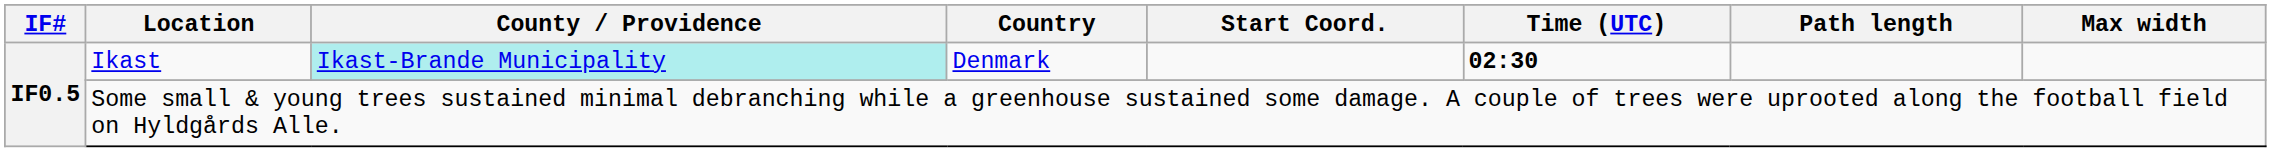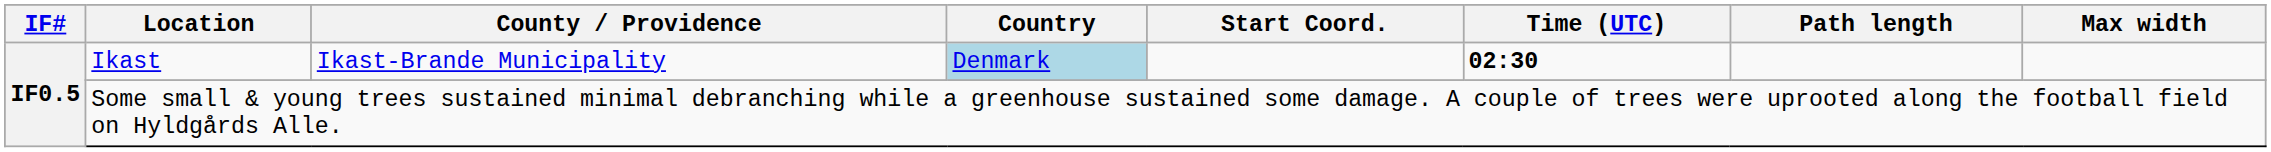(491, 62) paleturquoise background -> (491, 62) no background
(1001, 62) no background -> (1001, 62) lightblue background
